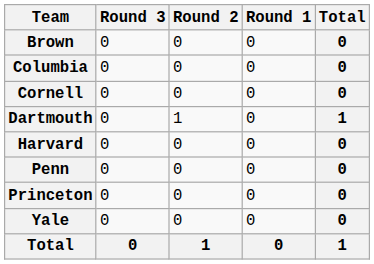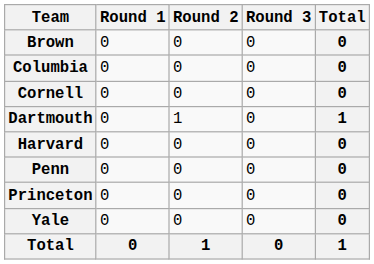columns swapped: (279, 17) <-> (133, 17)
